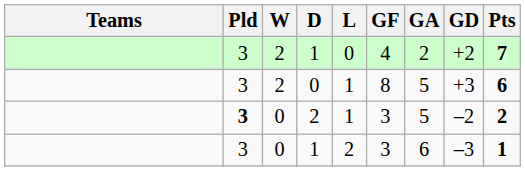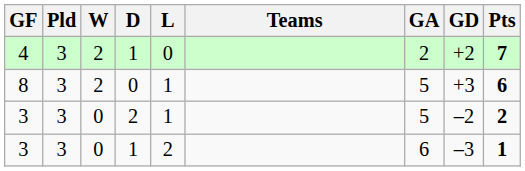columns swapped: (114, 20) <-> (385, 20)
(243, 117) bold -> (62, 117) normal
